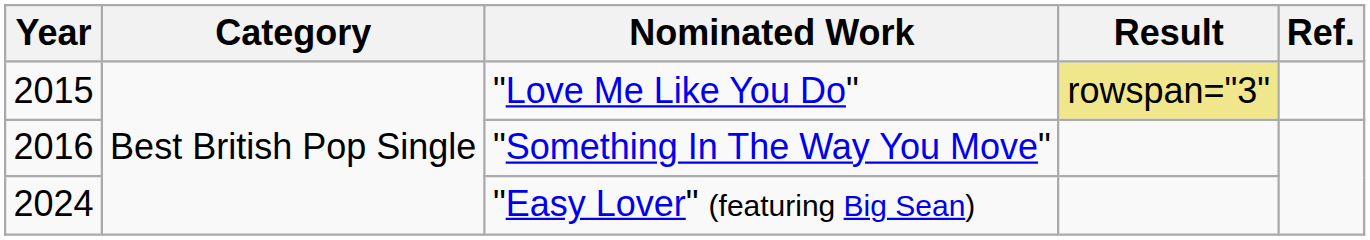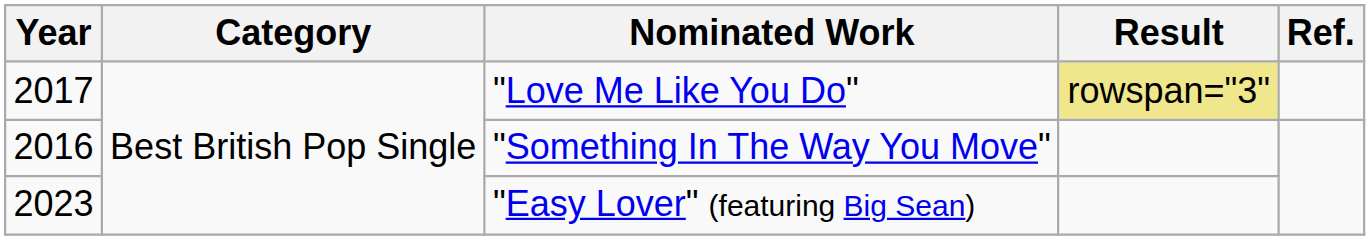(53, 90) 2015 -> (53, 90) 2017
(53, 204) 2024 -> (53, 204) 2023
